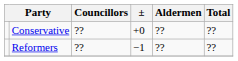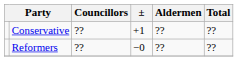(139, 30) +0 -> (139, 30) +1
(139, 47) −1 -> (139, 47) −0
